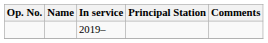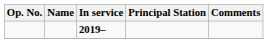(92, 30) normal -> (92, 30) bold
